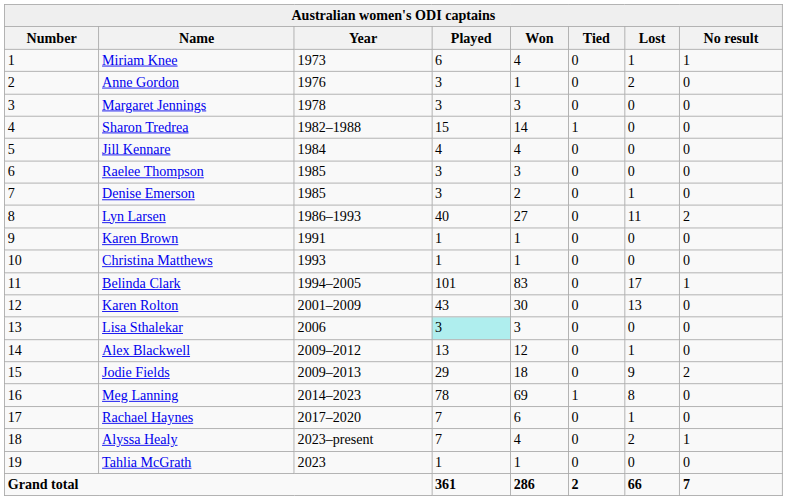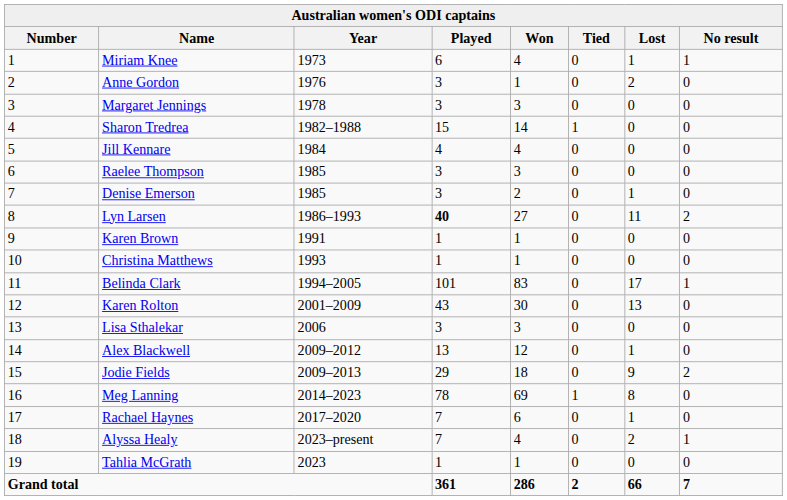(442, 216) normal -> (442, 216) bold
(439, 328) paleturquoise background -> (439, 328) no background
